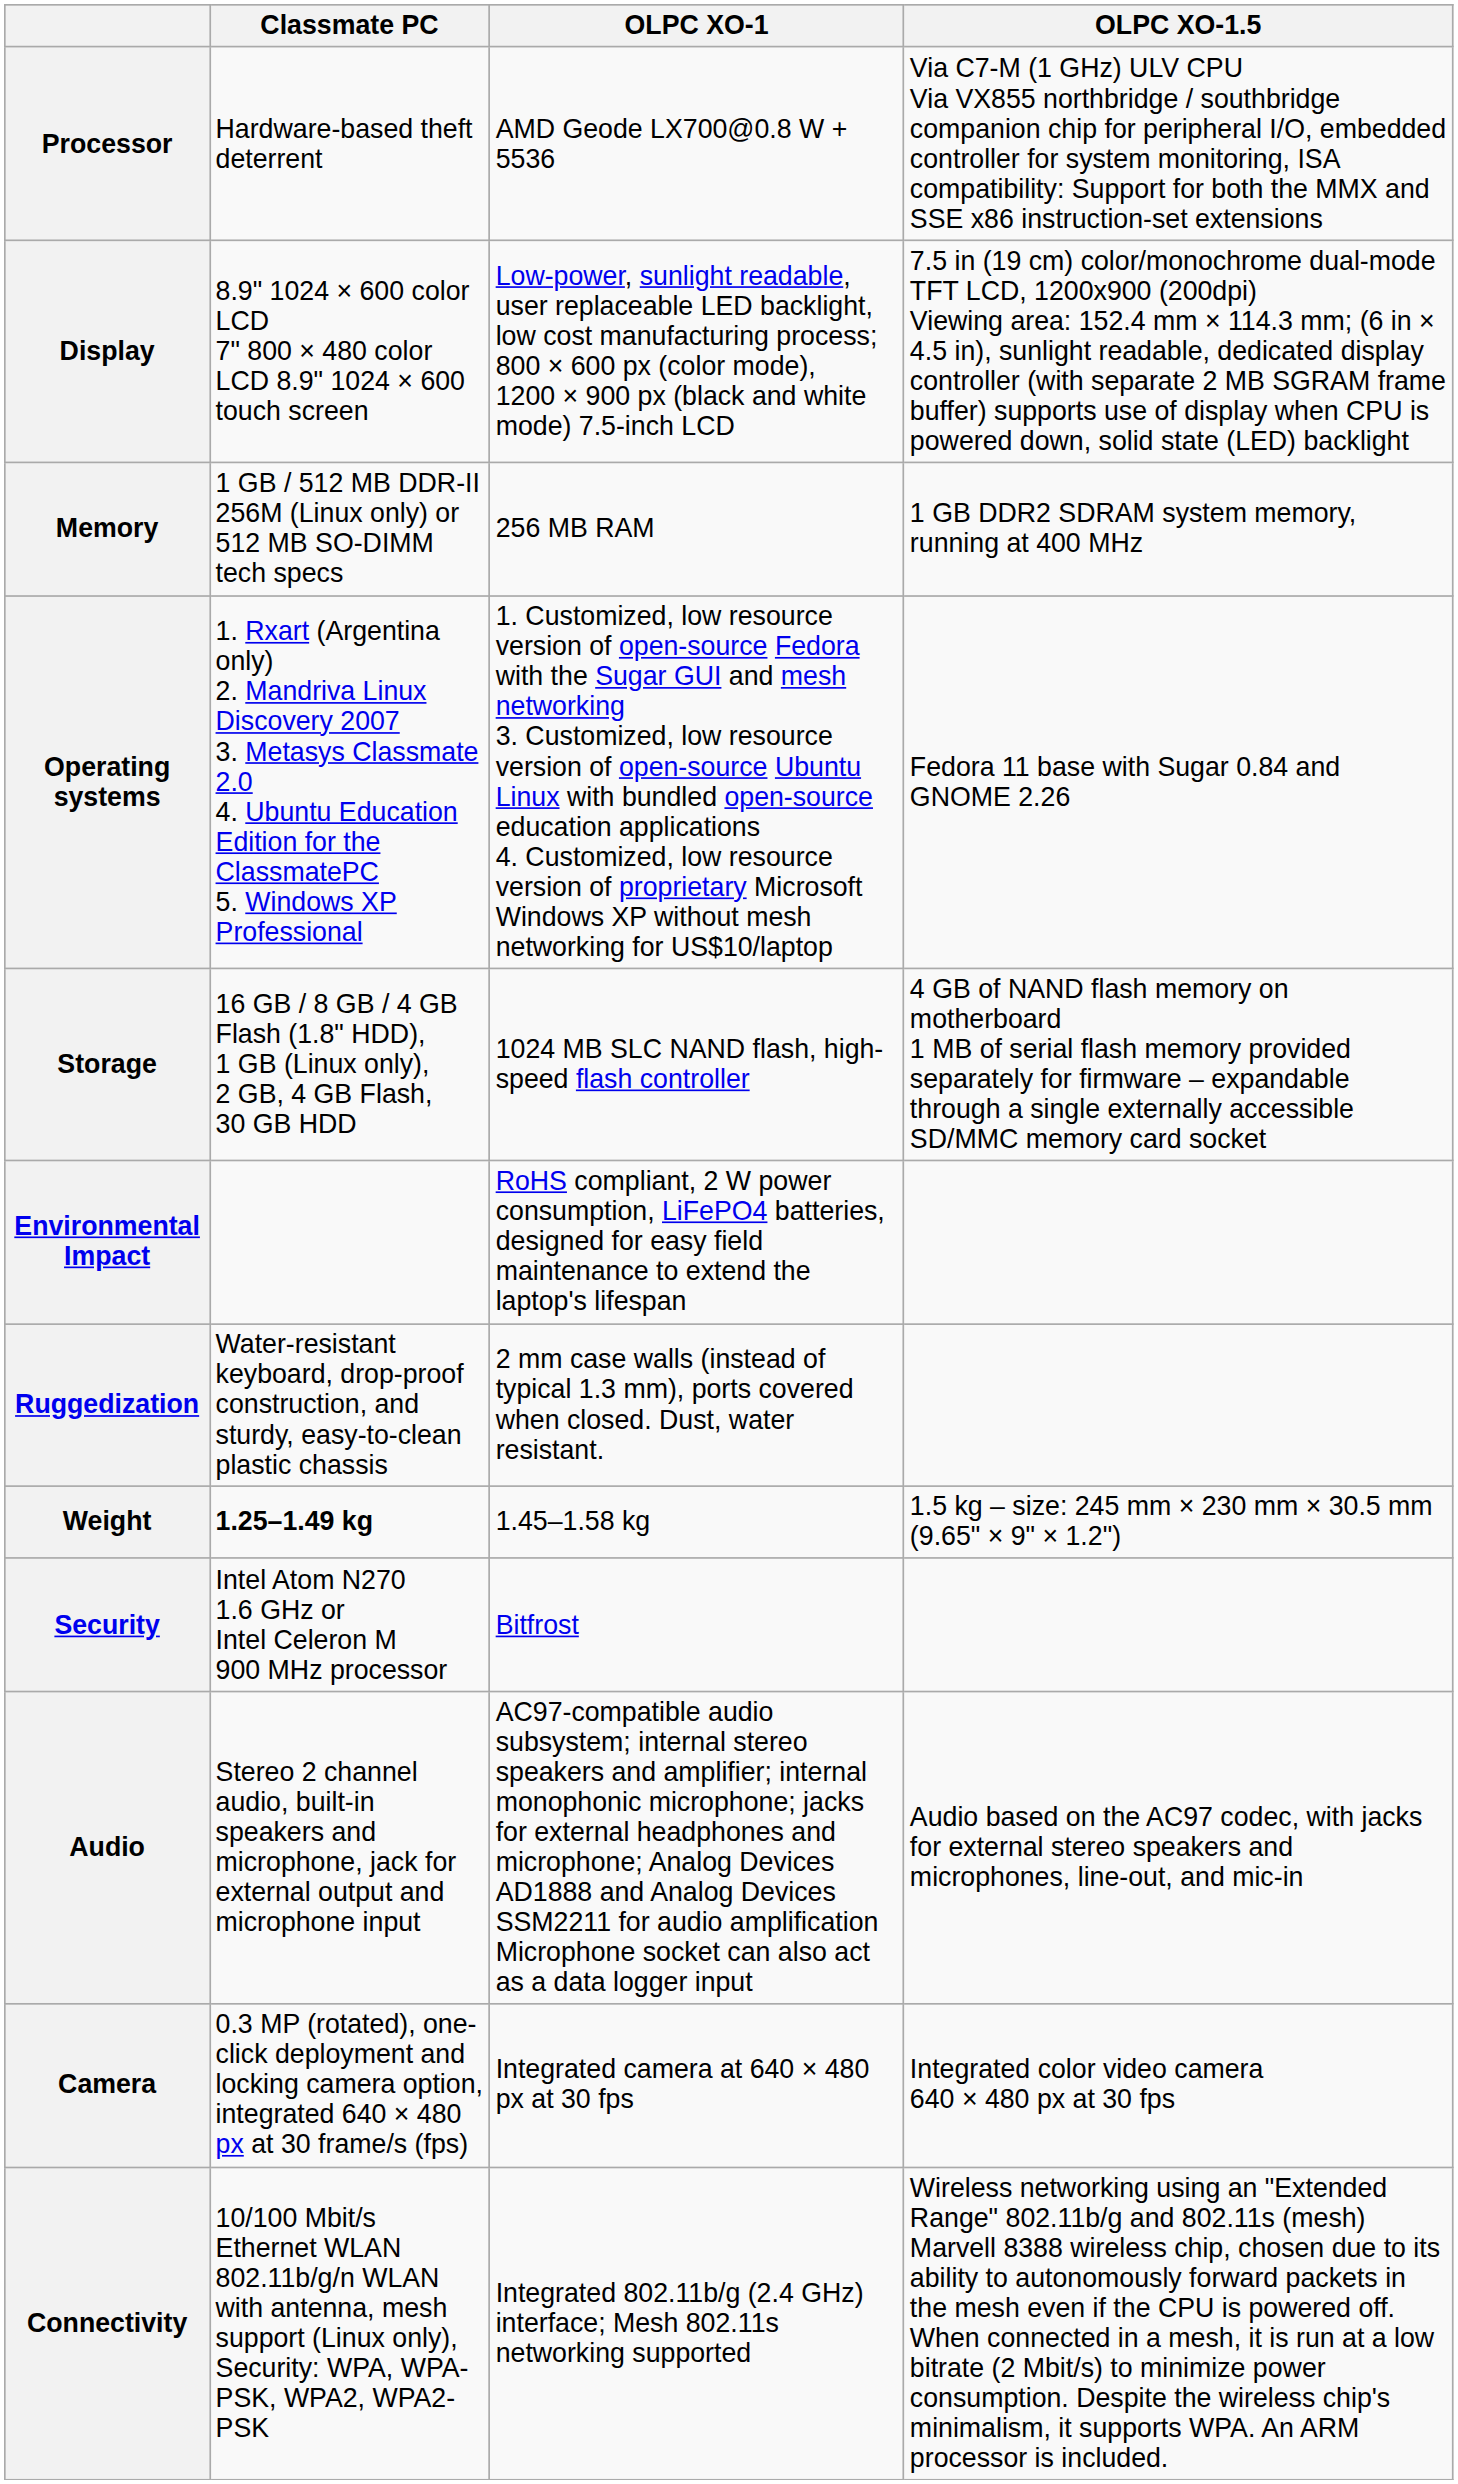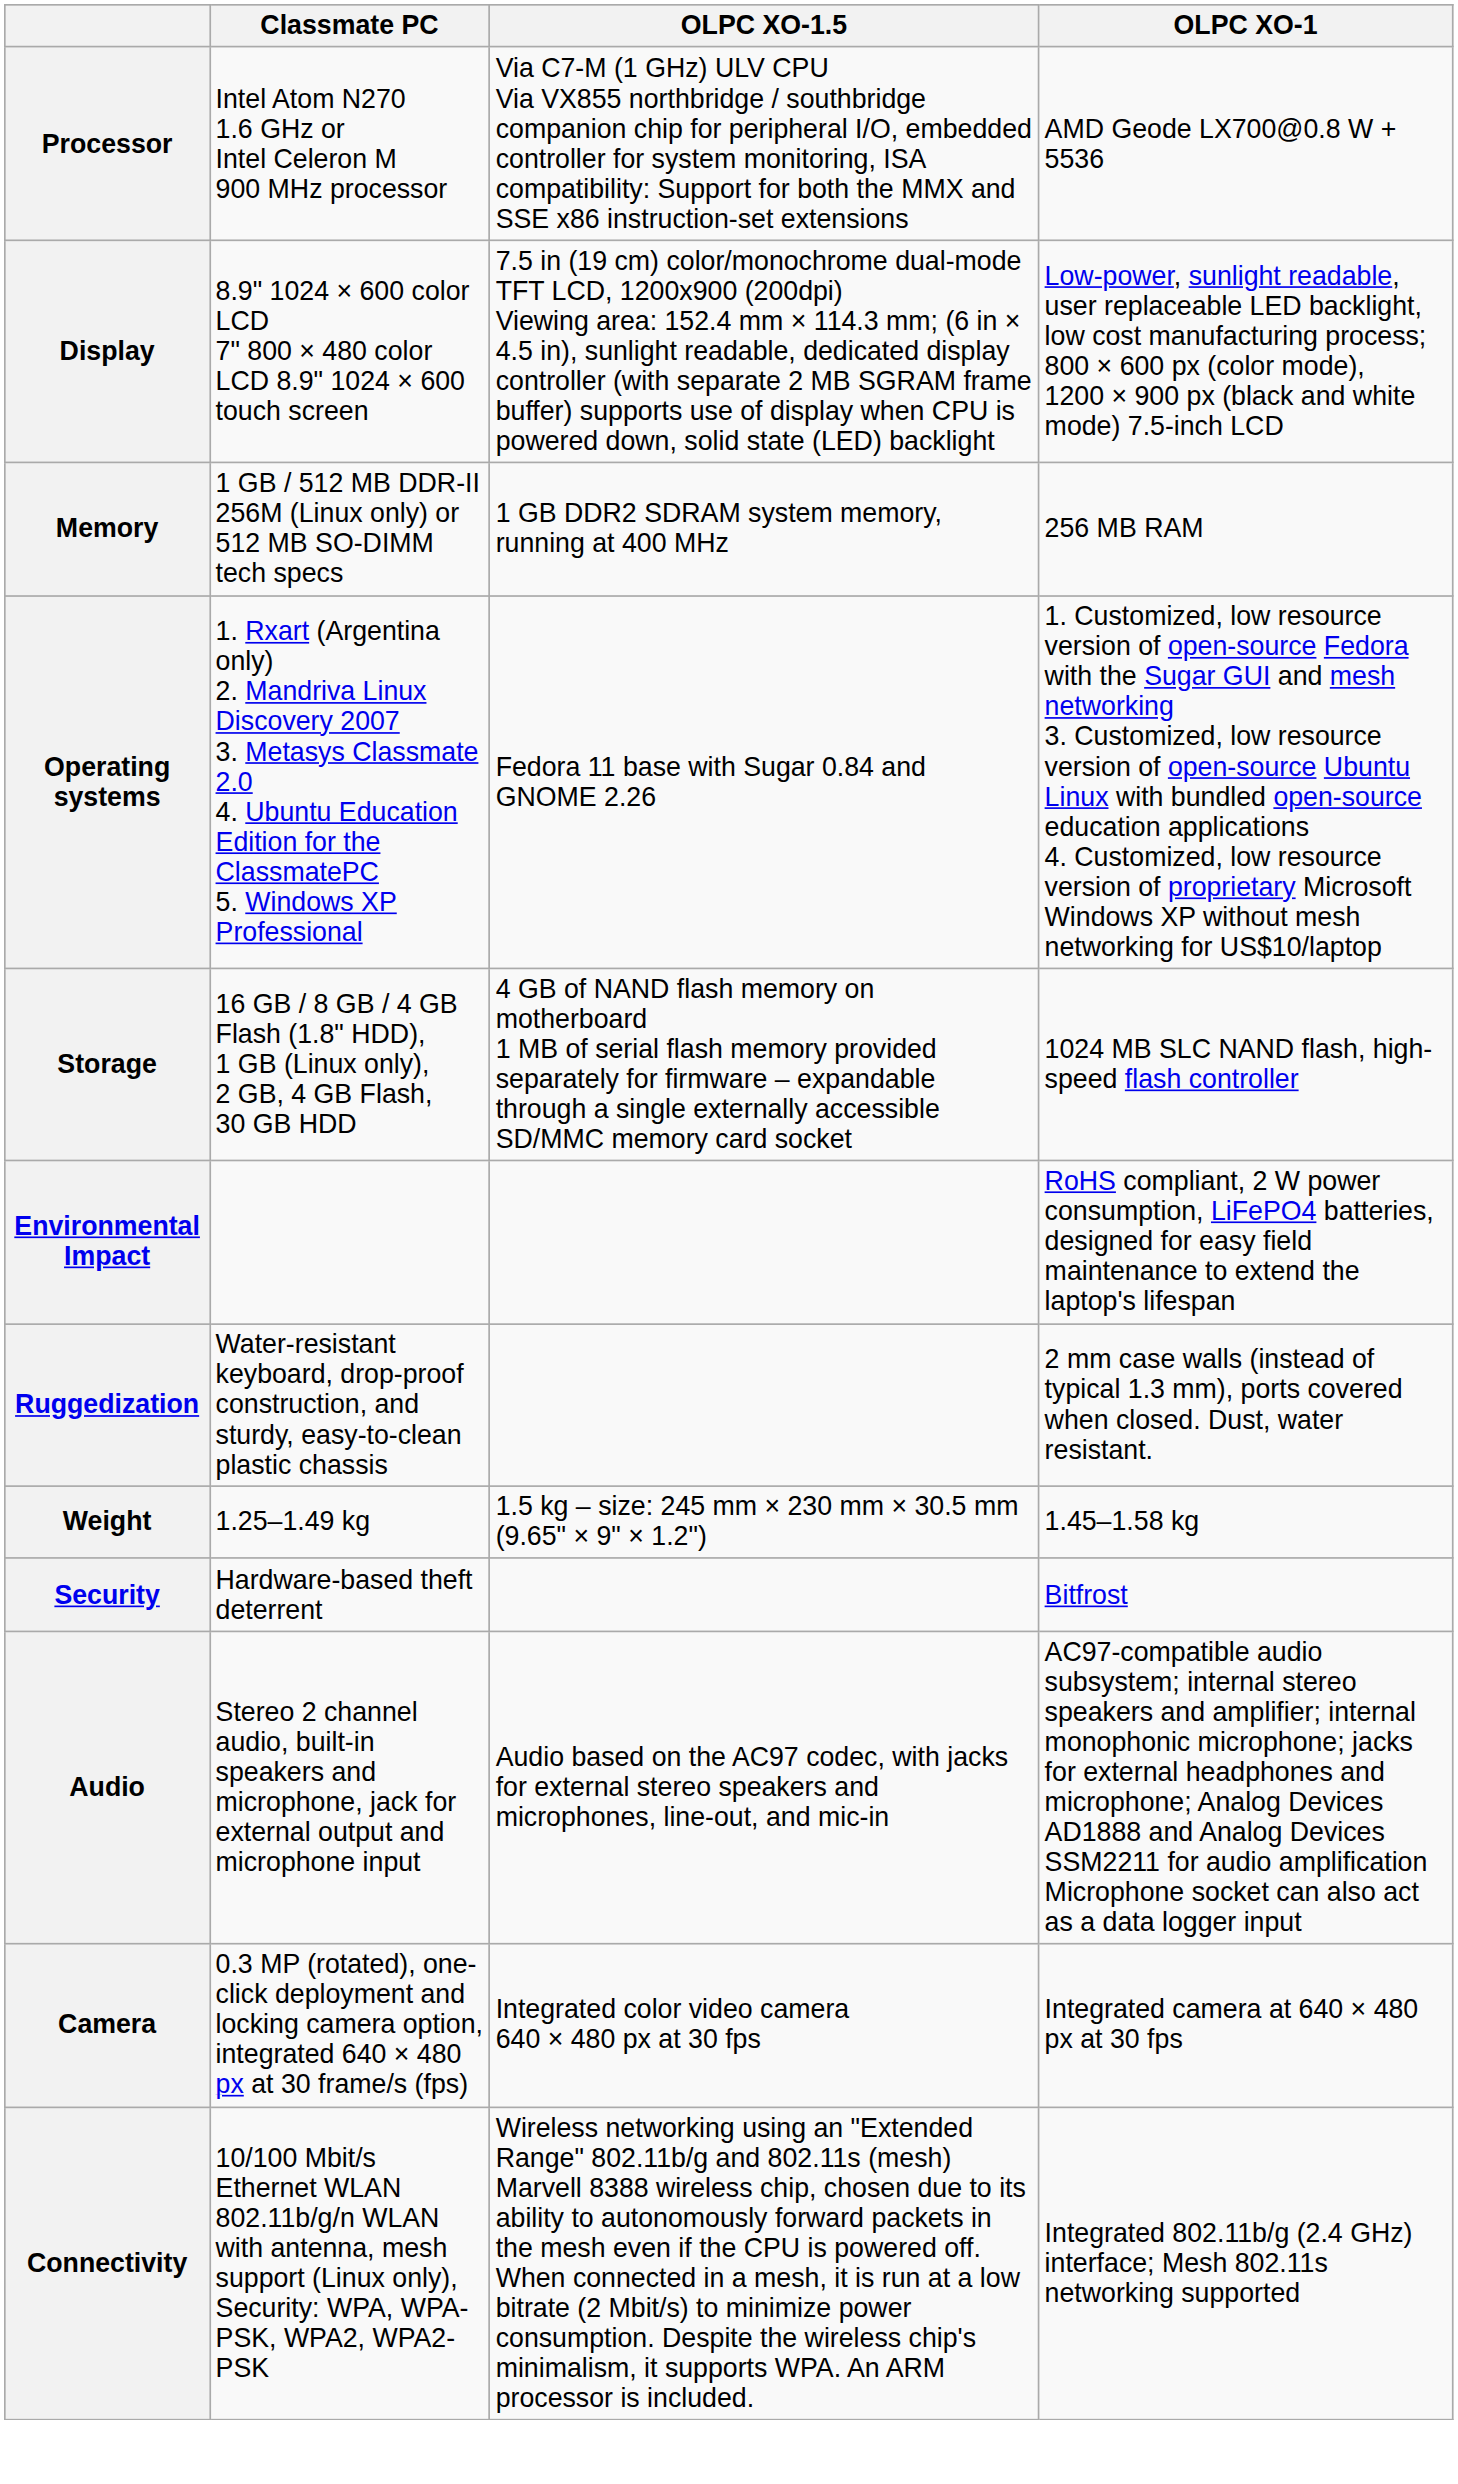columns swapped: (697, 25) <-> (1178, 25)
(344, 143) Hardware-based theft deterrent -> (331, 143) Intel Atom N270 1.6 GHz or Intel Celeron M 900 MHz processor
(294, 1522) bold -> (293, 1522) normal
(331, 1624) Intel Atom N270 1.6 GHz or Intel Celeron M 900 MHz processor -> (344, 1594) Hardware-based theft deterrent
